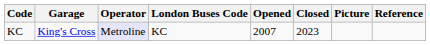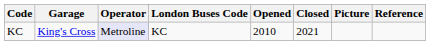(264, 31) 2007 -> (264, 31) 2010
(308, 31) 2023 -> (308, 31) 2021
